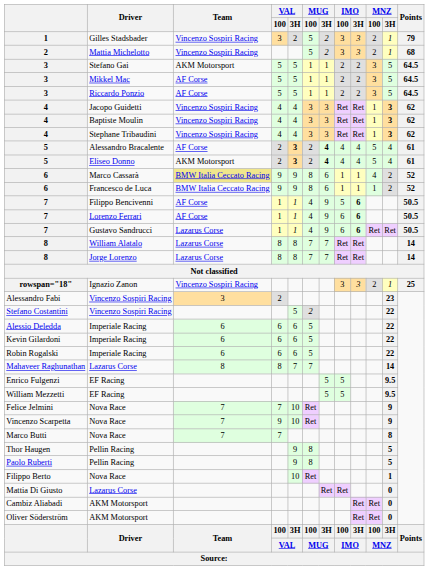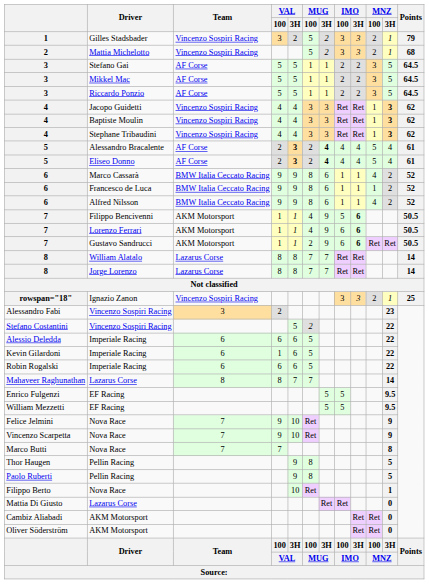(205, 65) AKM Motorsport -> (192, 65) AF Corse
(205, 161) AKM Motorsport -> (192, 161) AF Corse
(223, 175) khaki background -> (223, 175) no background
+ row: (46, 202)
(192, 202) AF Corse -> (205, 216) AKM Motorsport
(192, 216) AF Corse -> (205, 229) AKM Motorsport
(199, 229) Lazarus Corse -> (205, 243) AKM Motorsport
(311, 229) 4 -> (311, 243) 2
(280, 339) 6 -> (280, 353) 1
(280, 407) 7 -> (280, 421) 9
